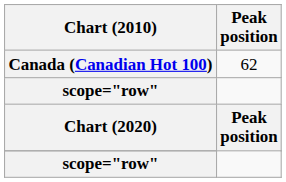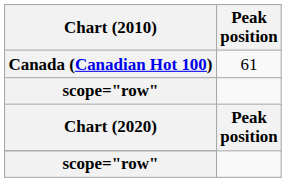(249, 63) 62 -> (249, 63) 61
